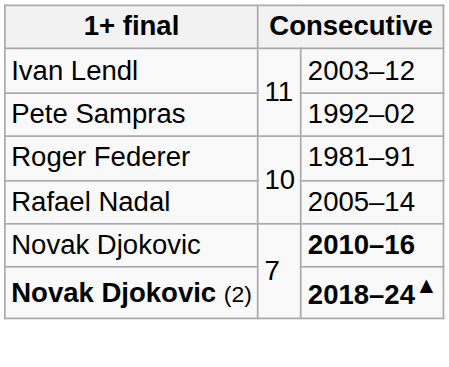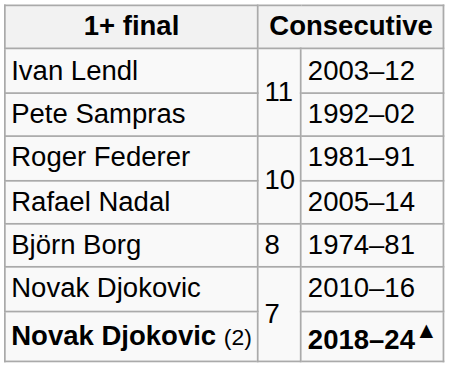+ row: (76, 245)
(361, 245) bold -> (361, 288) normal
